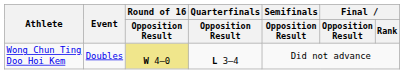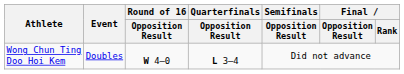(157, 61) khaki background -> (157, 61) no background
